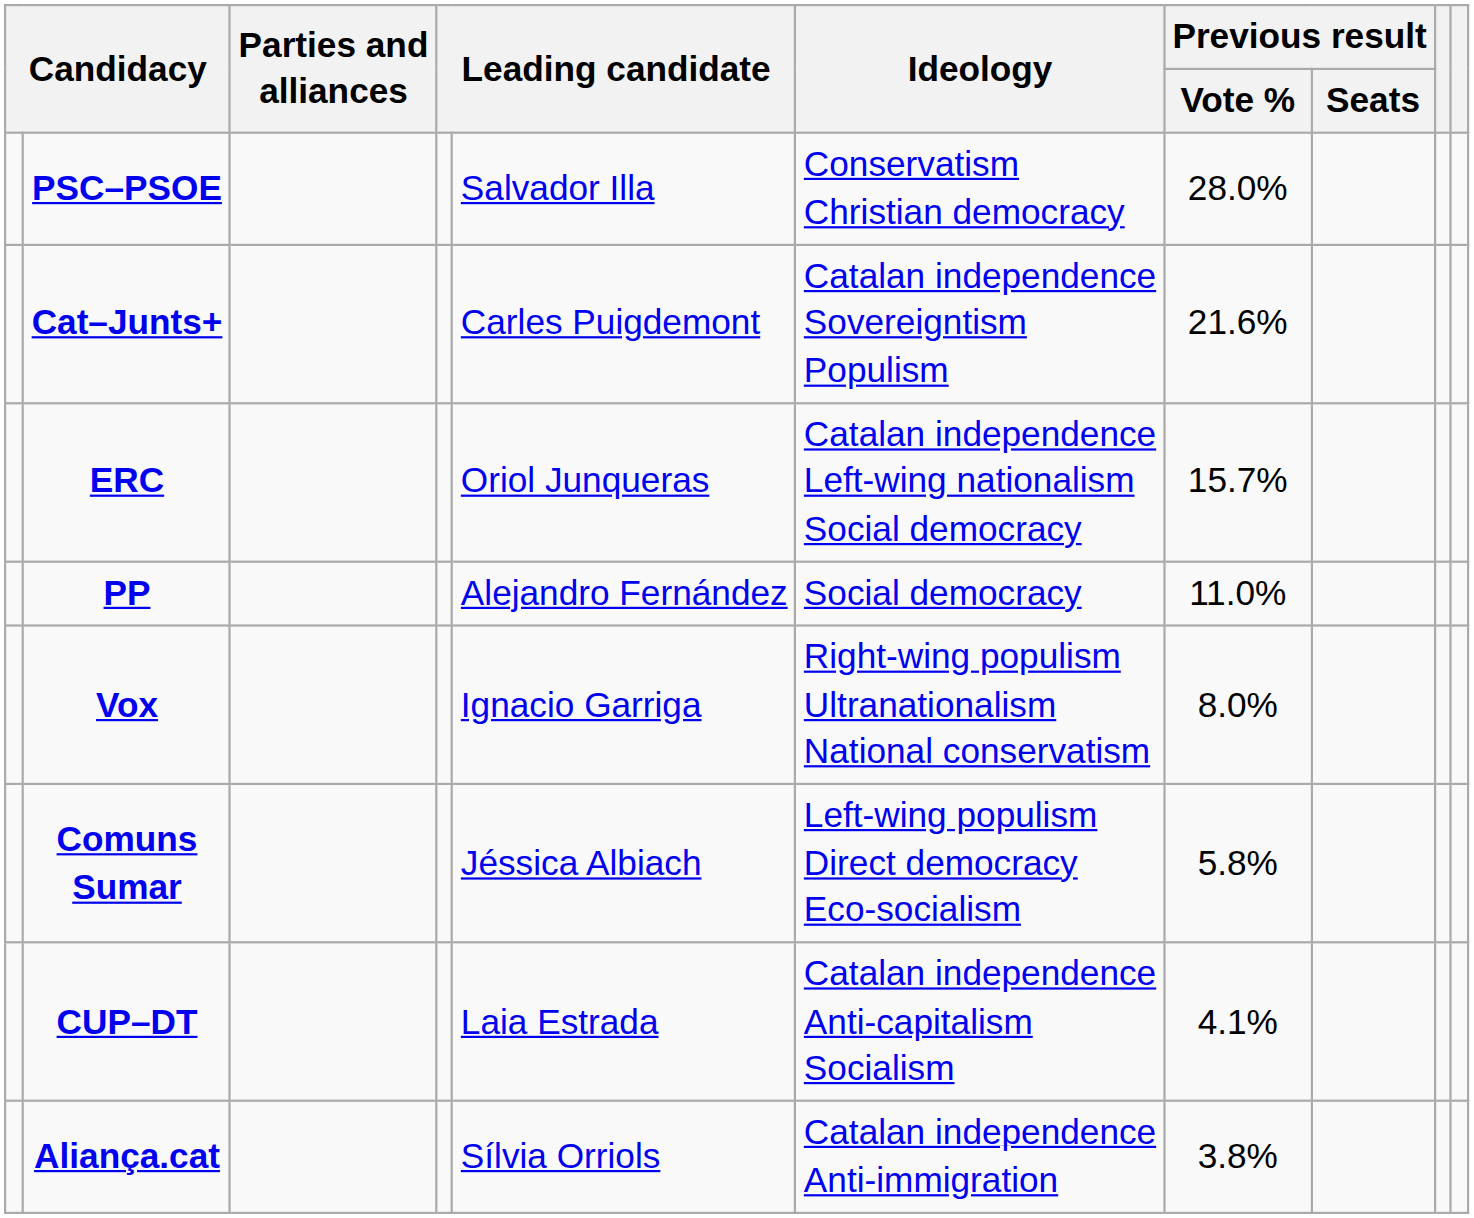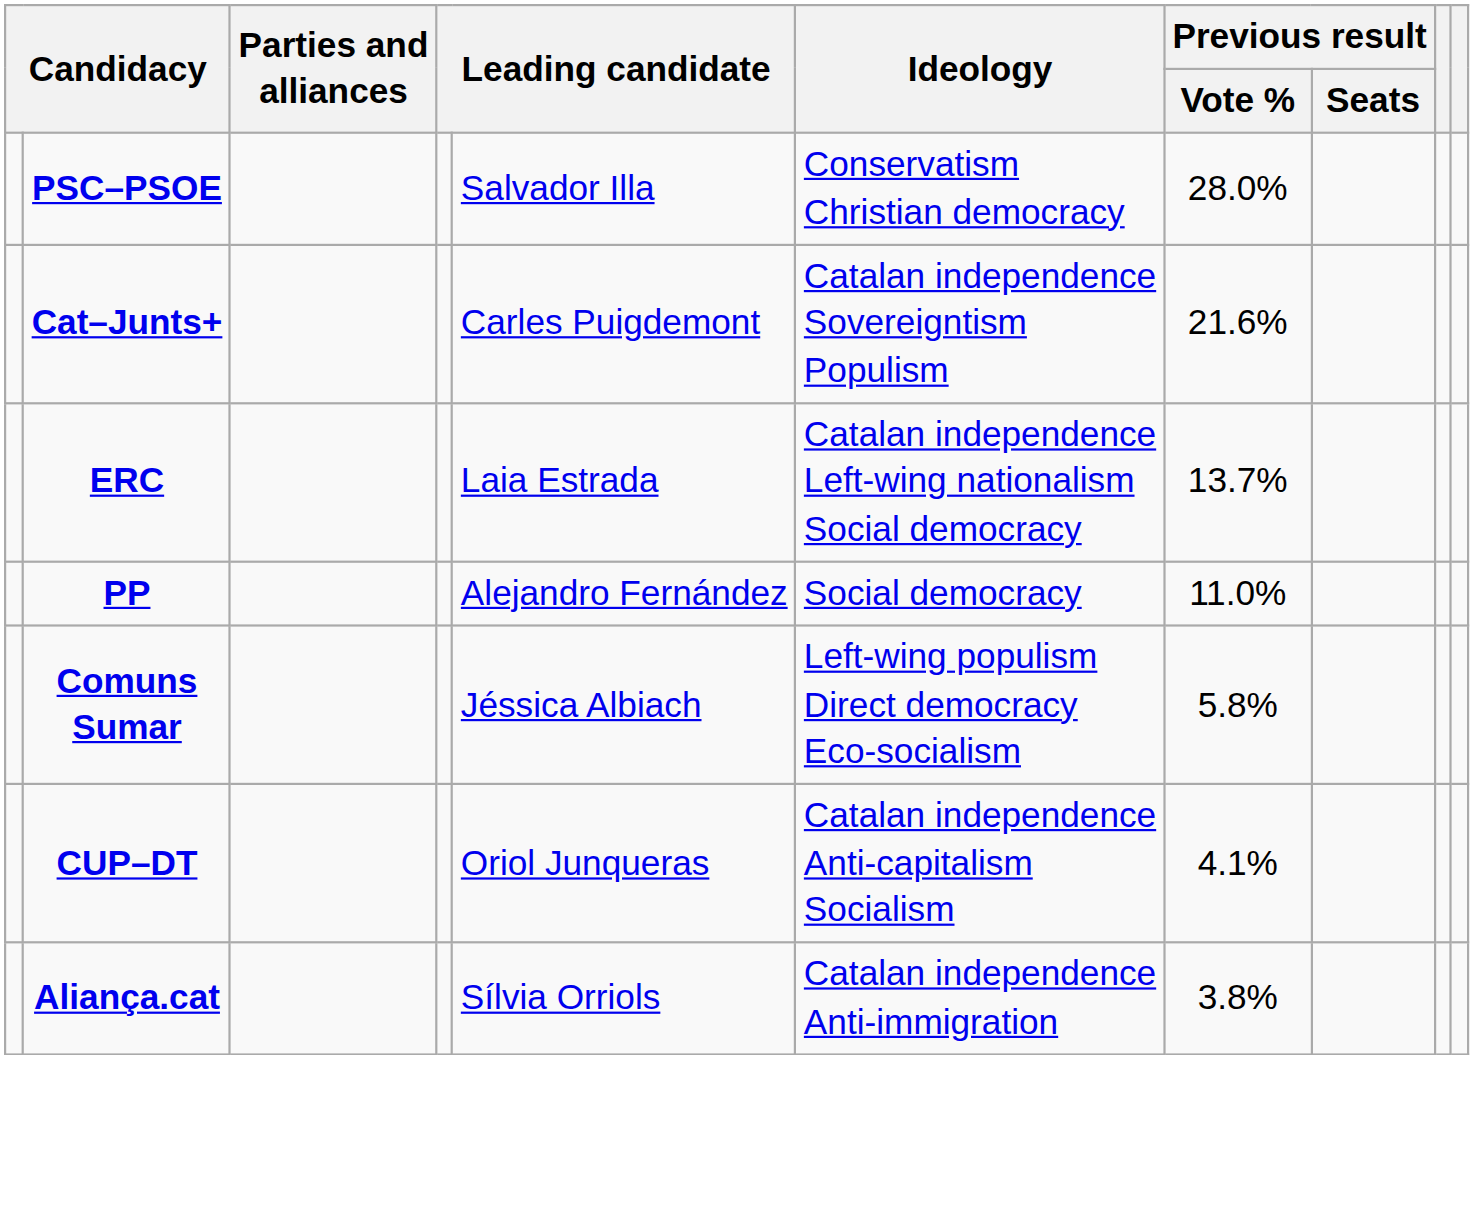(585, 481) Oriol Junqueras -> (560, 481) Laia Estrada
(1238, 481) 15.7% -> (1238, 481) 13.7%
- row: (127, 704)
(560, 1021) Laia Estrada -> (585, 862) Oriol Junqueras
